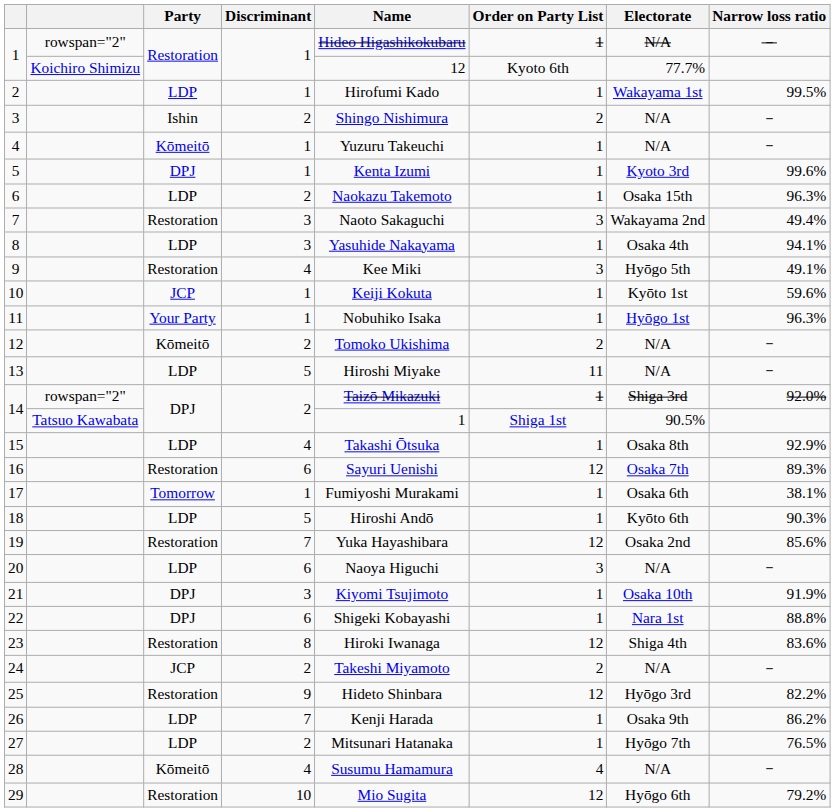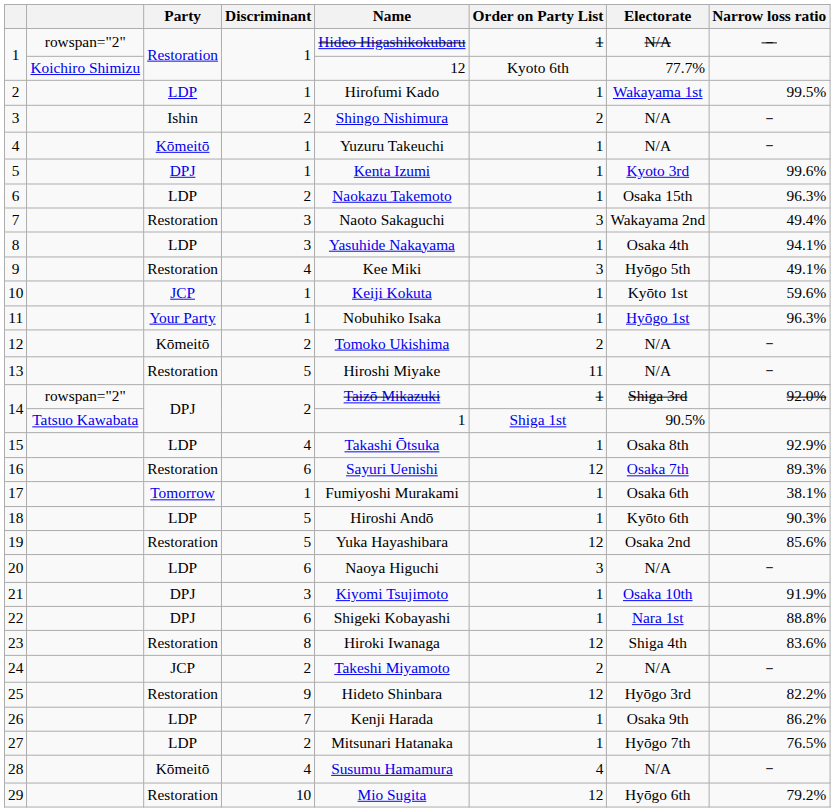(183, 370) LDP -> (183, 370) Restoration
(307, 542) 7 -> (307, 542) 5
